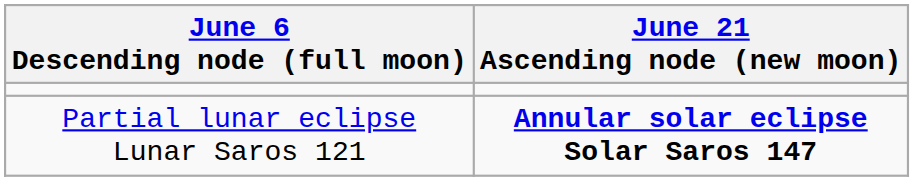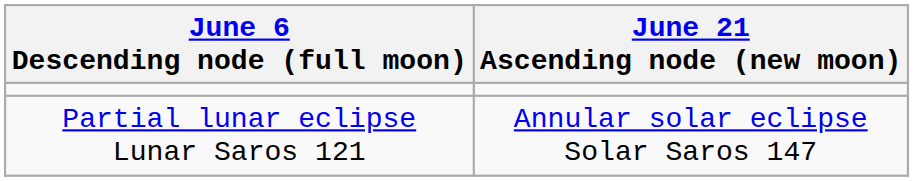(691, 136) bold -> (691, 136) normal
